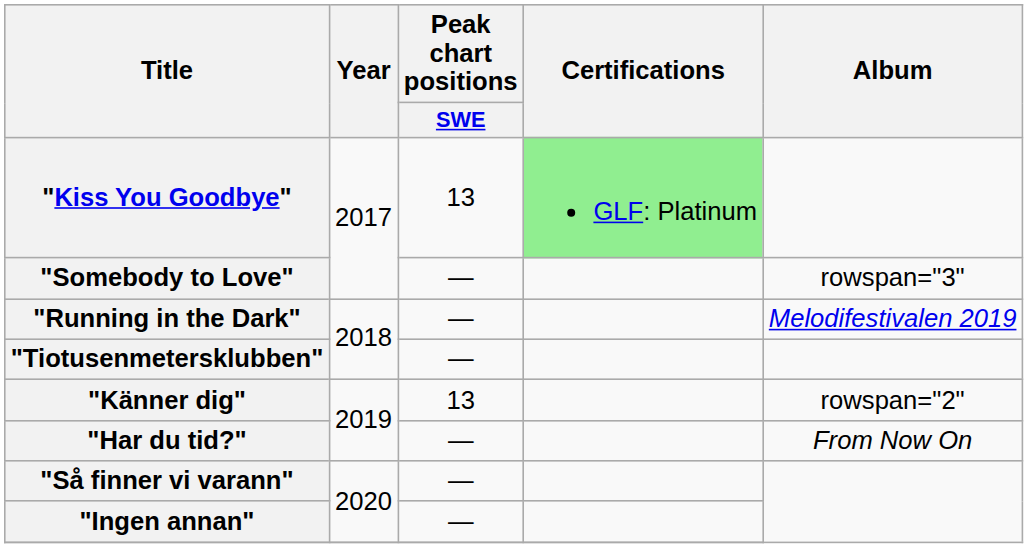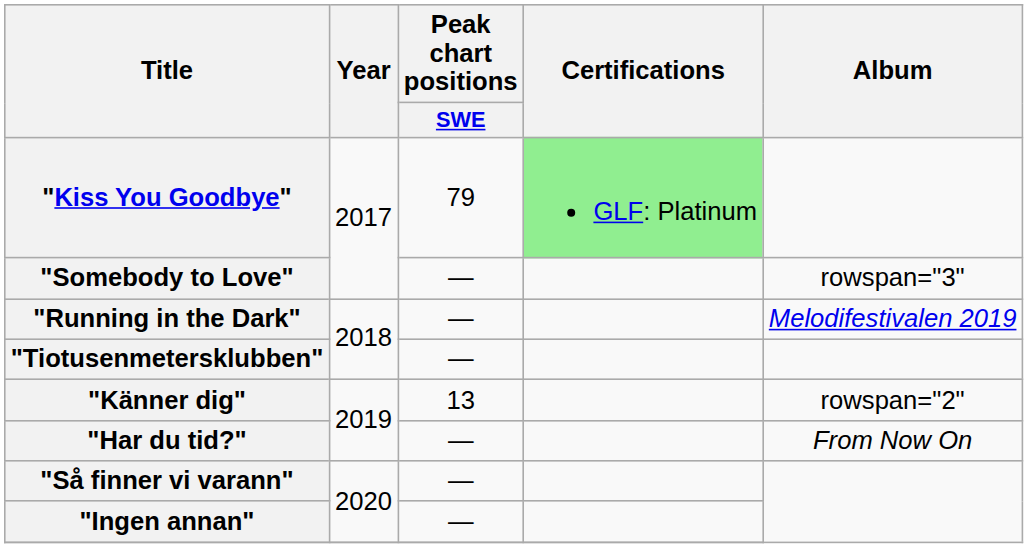(461, 197) 13 -> (461, 197) 79
